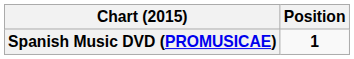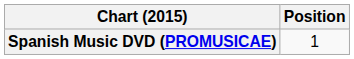(315, 41) bold -> (315, 41) normal
